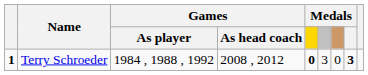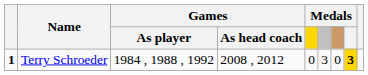(312, 60) bold -> (312, 60) normal
(351, 60) no background -> (351, 60) gold background
